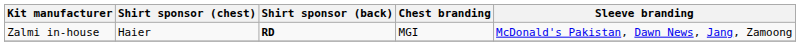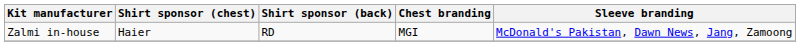(268, 32) bold -> (268, 32) normal
